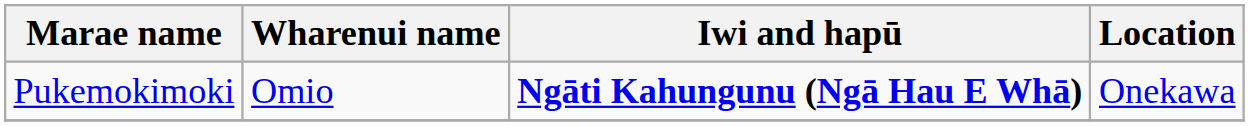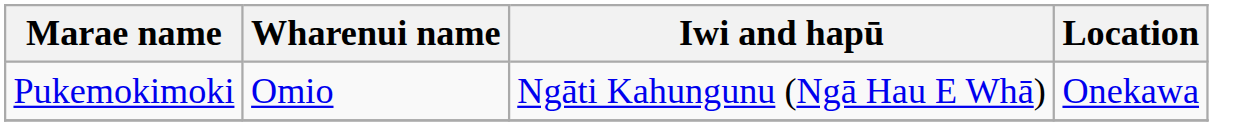(800, 90) bold -> (782, 90) normal
